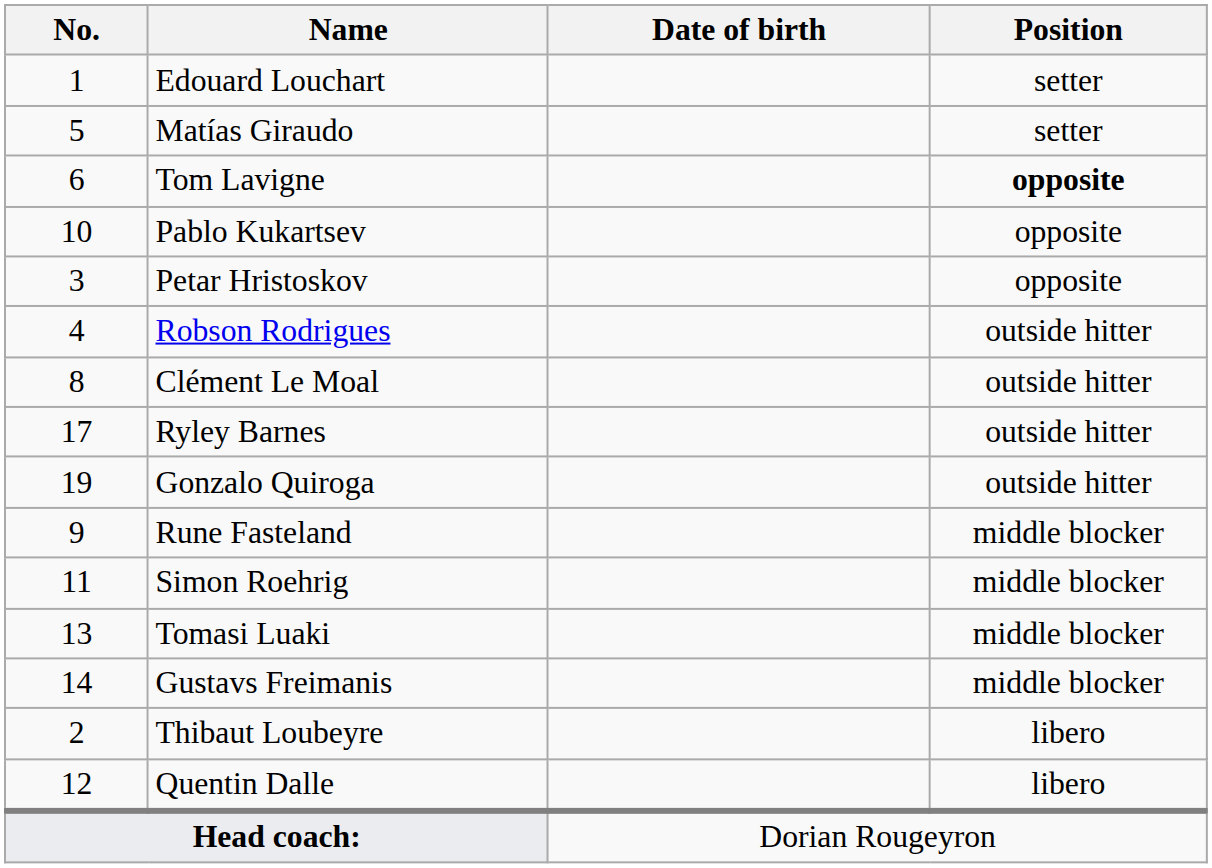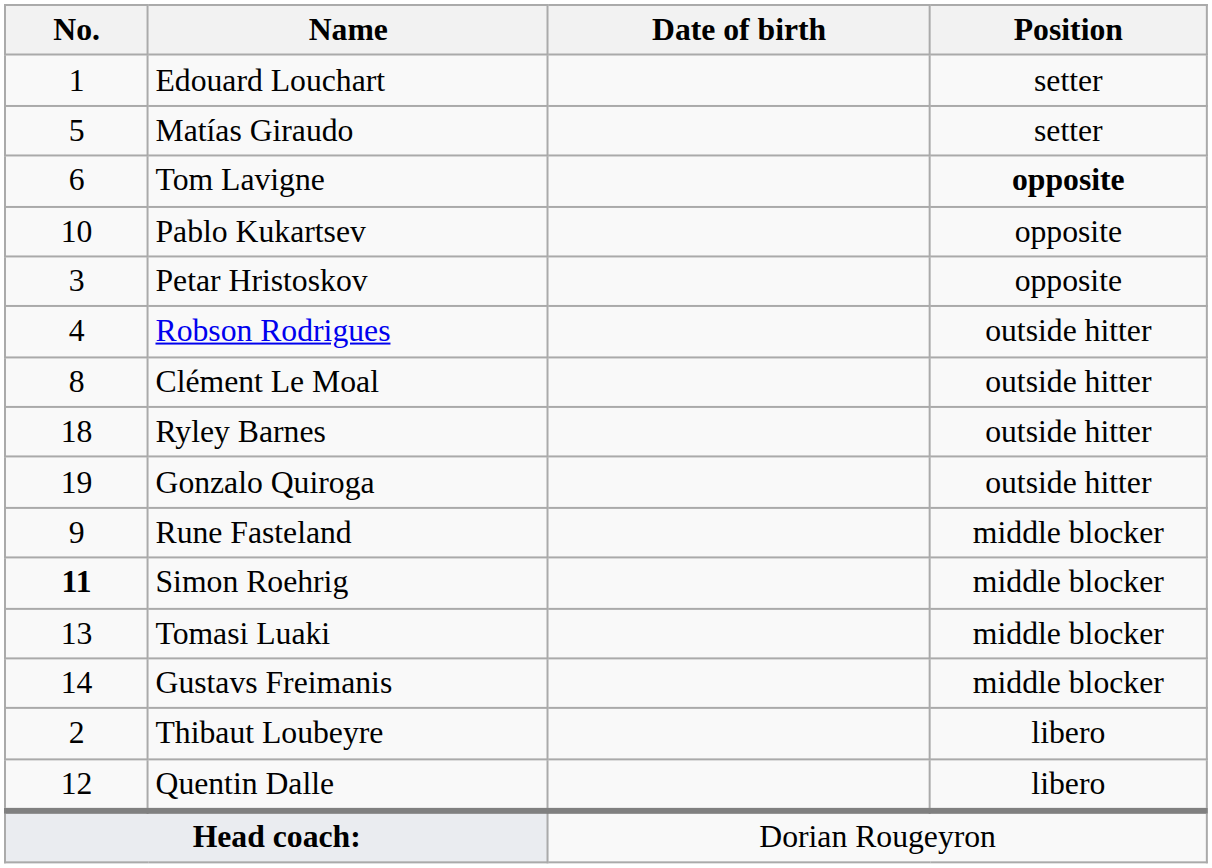(77, 431) 17 -> (77, 431) 18
(77, 582) normal -> (77, 582) bold
